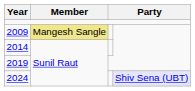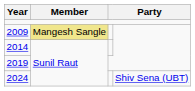(152, 78) lavender background -> (152, 78) no background
